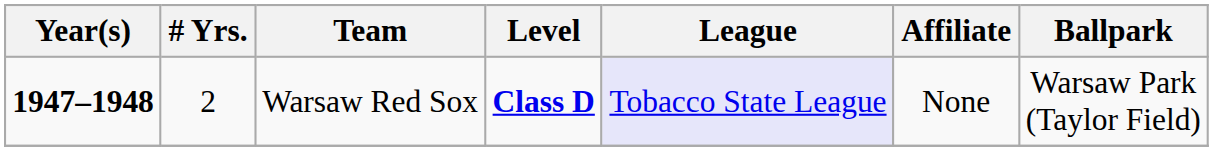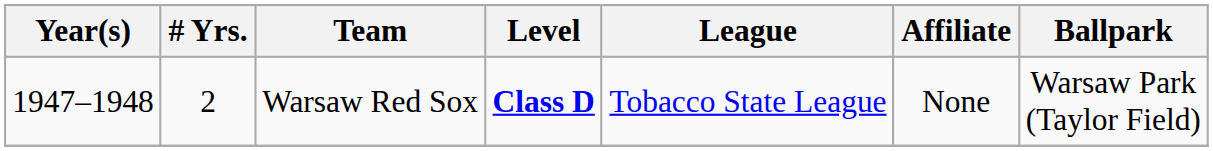(83, 101) bold -> (83, 101) normal
(748, 101) lavender background -> (748, 101) no background
